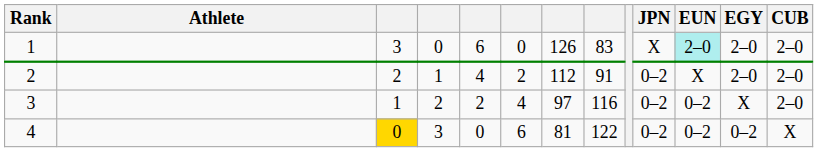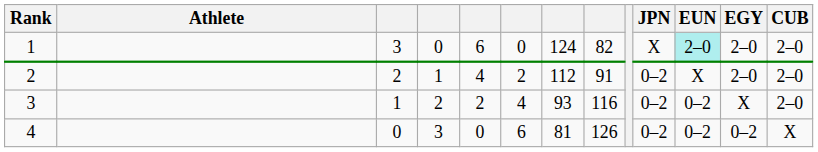(563, 46) 126 -> (563, 46) 124
(604, 46) 83 -> (604, 46) 82
(563, 104) 97 -> (563, 104) 93
(397, 132) gold background -> (397, 132) no background
(604, 132) 122 -> (604, 132) 126
